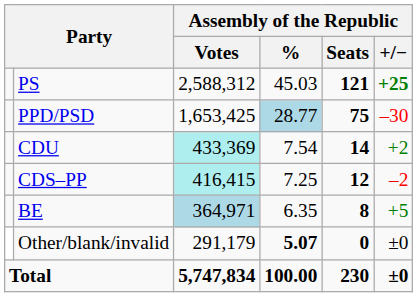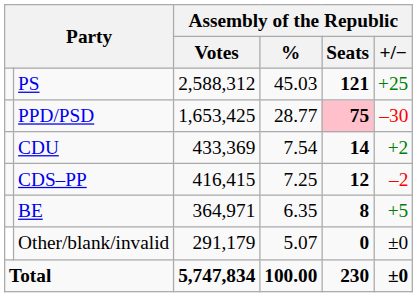(393, 84) bold -> (393, 84) normal
(296, 116) lightblue background -> (296, 116) no background
(359, 116) no background -> (359, 116) pink background
(224, 147) paleturquoise background -> (224, 147) no background
(224, 179) paleturquoise background -> (224, 179) no background
(224, 211) lightblue background -> (224, 211) no background
(300, 243) bold -> (300, 243) normal
